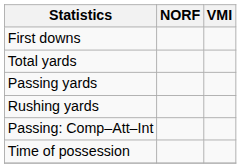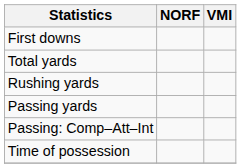rows swapped: (53, 106) <-> (52, 83)
